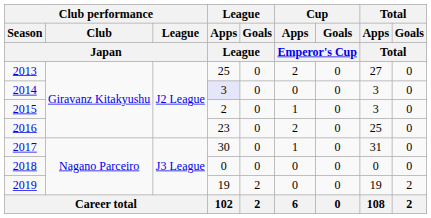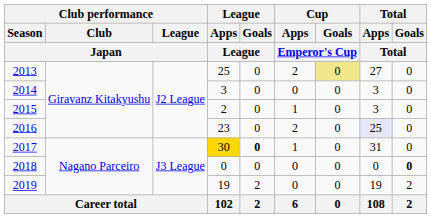(338, 71) no background -> (338, 71) khaki background
(224, 90) lavender background -> (224, 90) no background
(376, 128) no background -> (376, 128) lavender background
(224, 147) no background -> (224, 147) gold background
(257, 147) normal -> (257, 147) bold
(409, 166) normal -> (409, 166) bold
